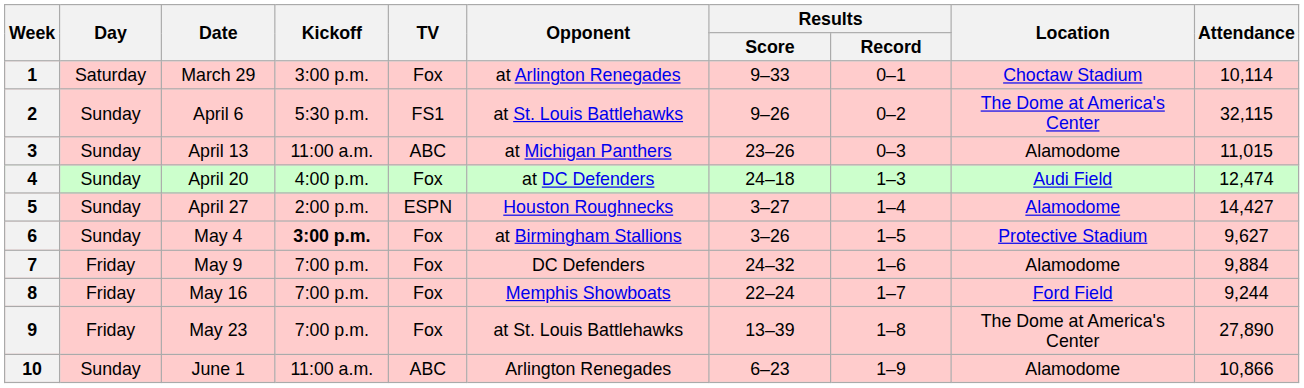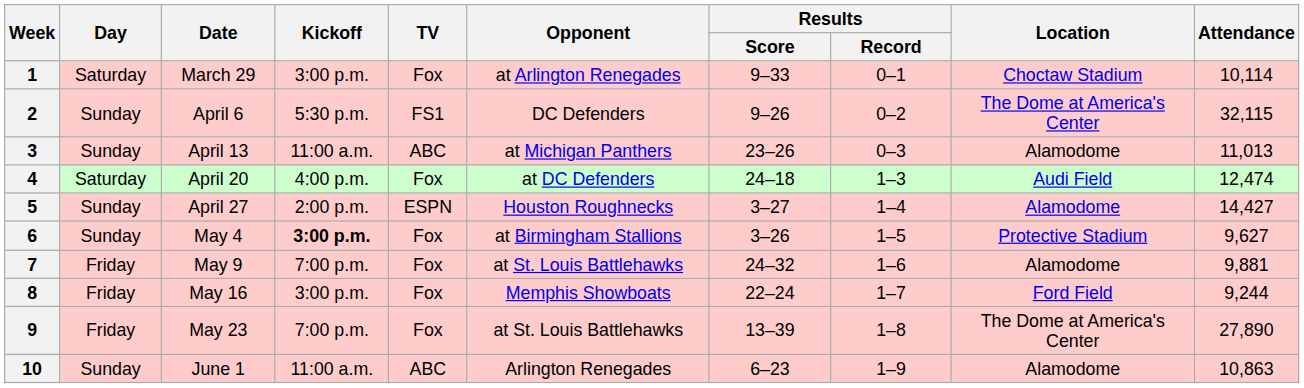(588, 113) at St. Louis Battlehawks -> (588, 113) DC Defenders
(1246, 151) 11,015 -> (1246, 151) 11,013
(111, 180) Sunday -> (111, 180) Saturday
(588, 264) DC Defenders -> (588, 264) at St. Louis Battlehawks
(1246, 264) 9,884 -> (1246, 264) 9,881
(332, 292) 7:00 p.m. -> (332, 292) 3:00 p.m.
(1246, 368) 10,866 -> (1246, 368) 10,863
